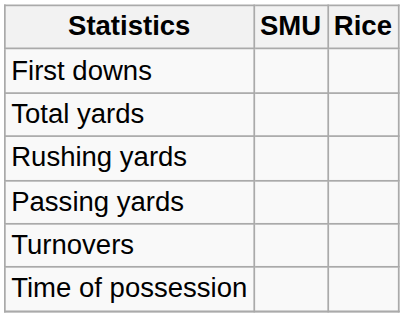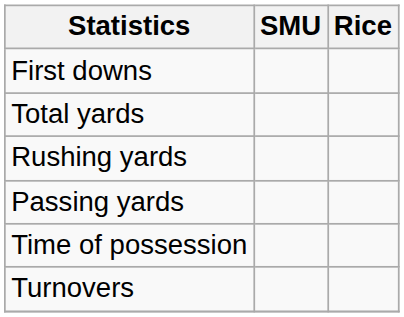rows swapped: (73, 245) <-> (129, 288)
